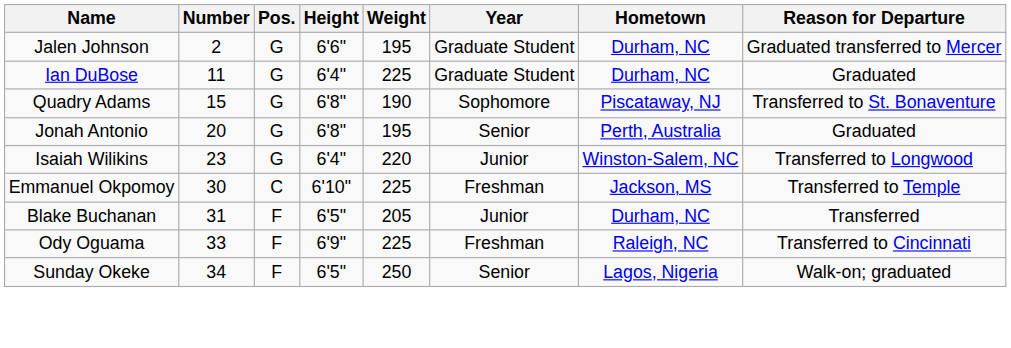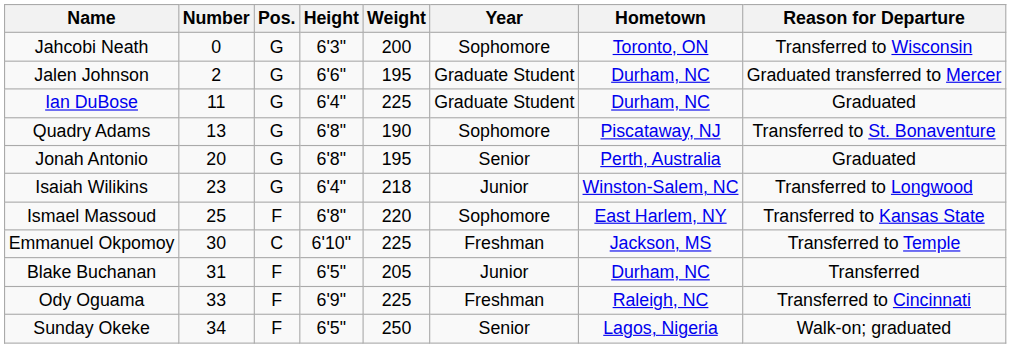+ row: (92, 46)
(216, 103) 15 -> (216, 131) 13
(397, 159) 220 -> (397, 187) 218
+ row: (92, 215)
